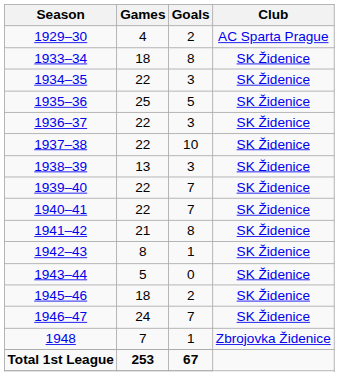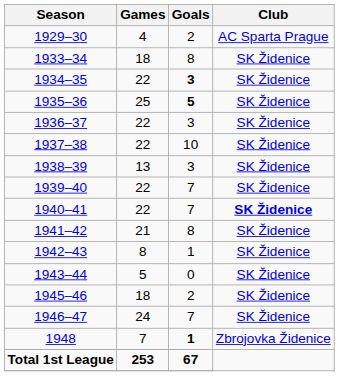(191, 79) normal -> (191, 79) bold
(191, 101) normal -> (191, 101) bold
(273, 209) normal -> (273, 209) bold
(191, 338) normal -> (191, 338) bold
